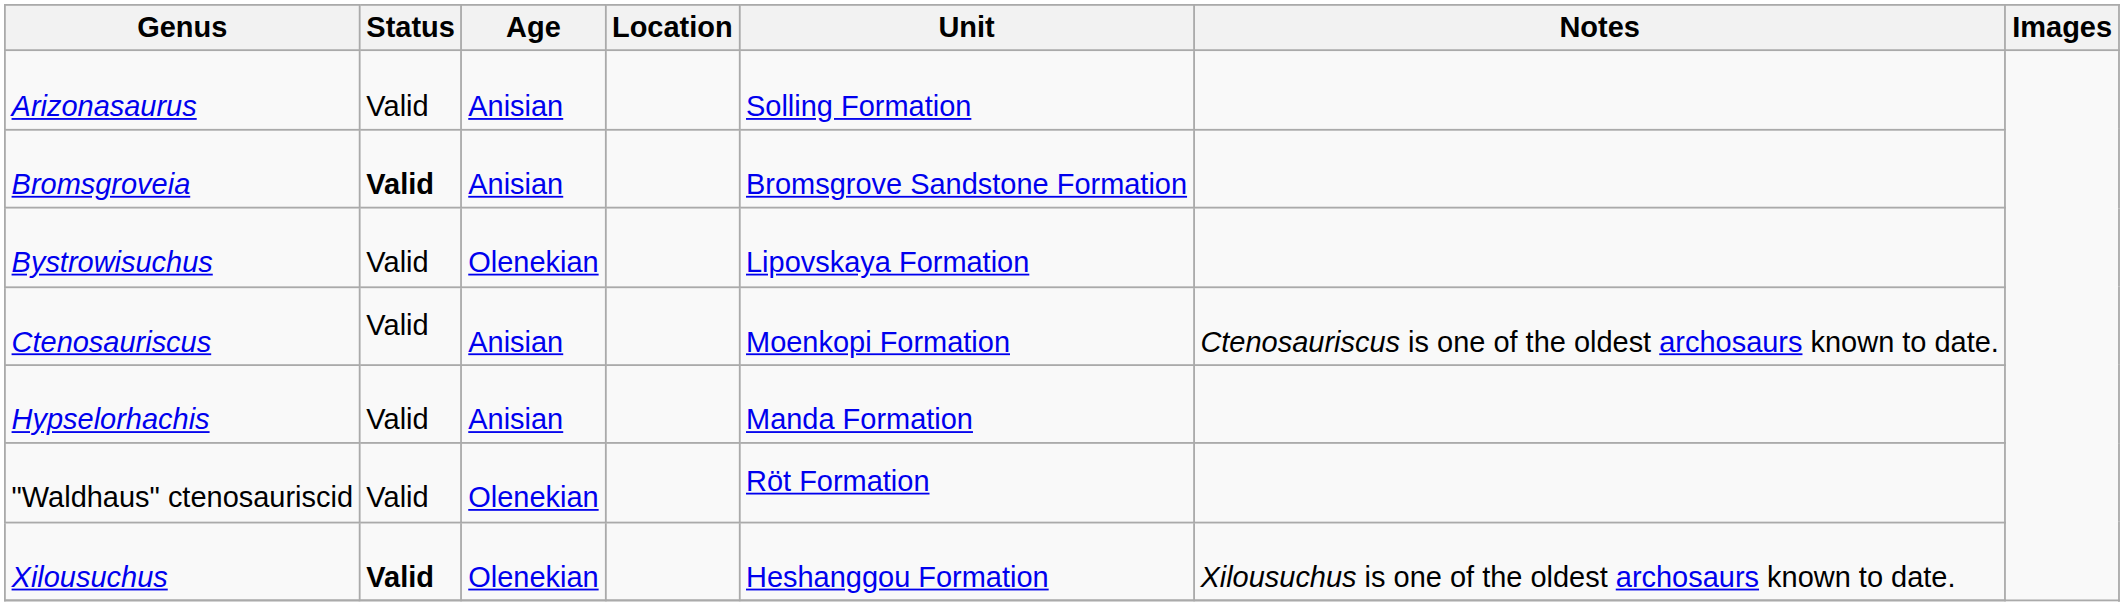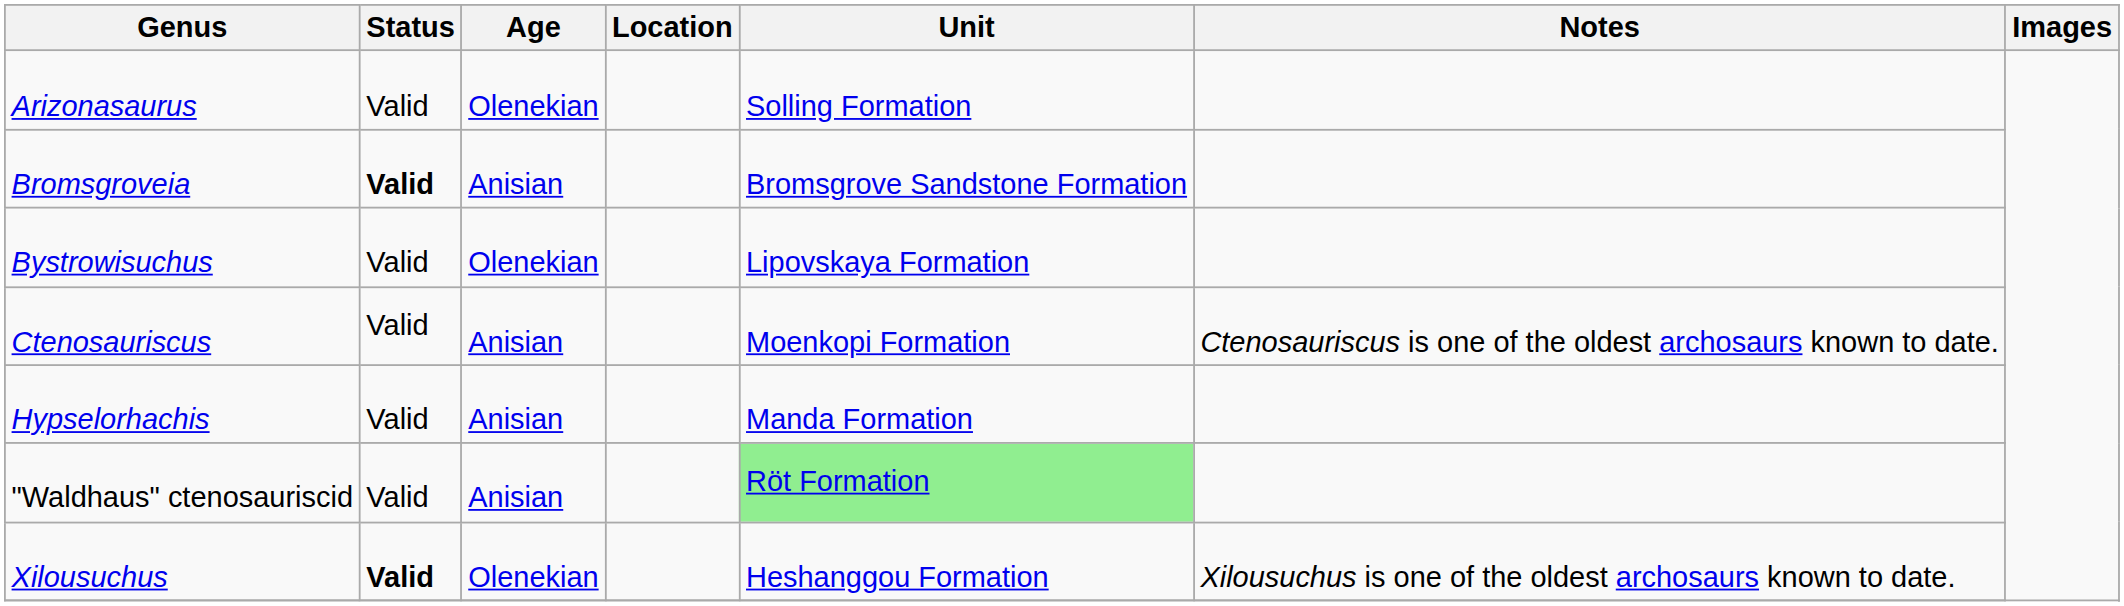(516, 105) Anisian -> (533, 105) Olenekian
(533, 498) Olenekian -> (516, 498) Anisian
(838, 482) no background -> (838, 482) lightgreen background
